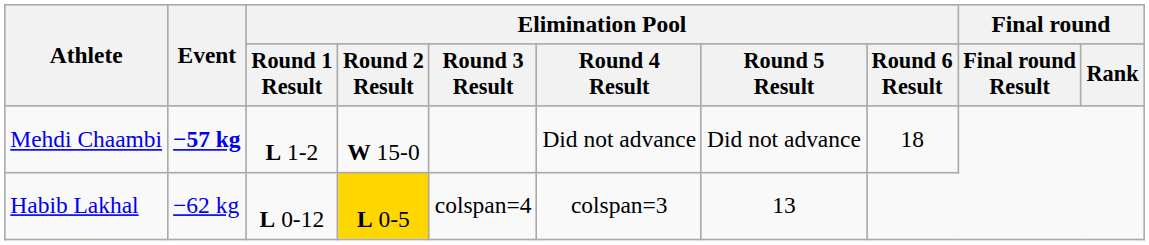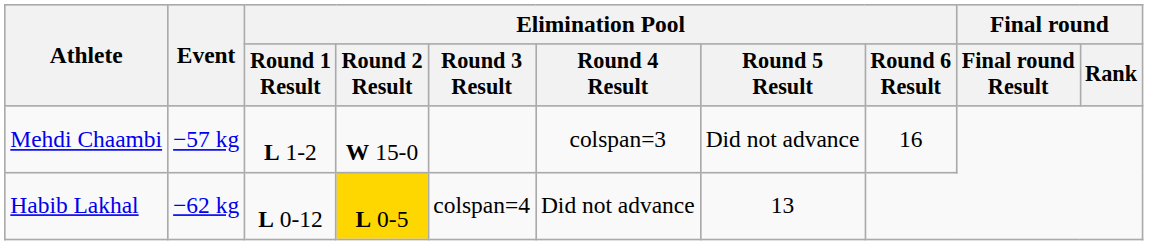(207, 139) bold -> (206, 139) normal
(619, 139) Did not advance -> (618, 139) colspan=3
(912, 139) 18 -> (911, 139) 16
(619, 205) colspan=3 -> (618, 205) Did not advance
